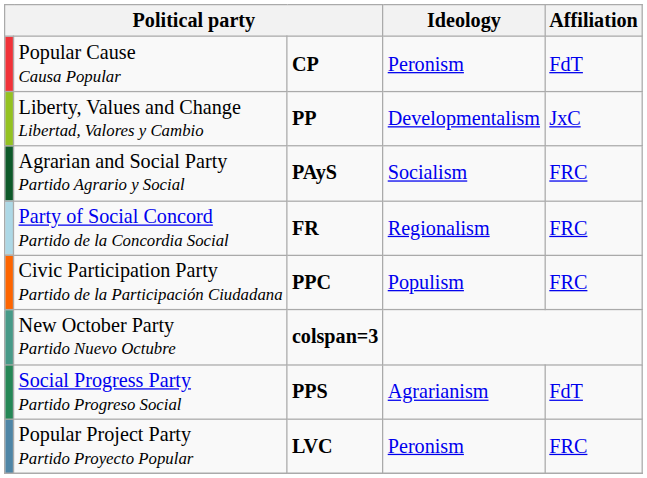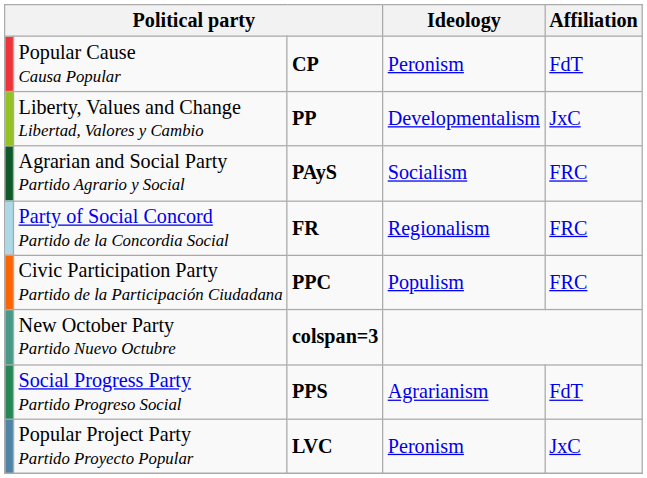(568, 446) FRC -> (565, 446) JxC
